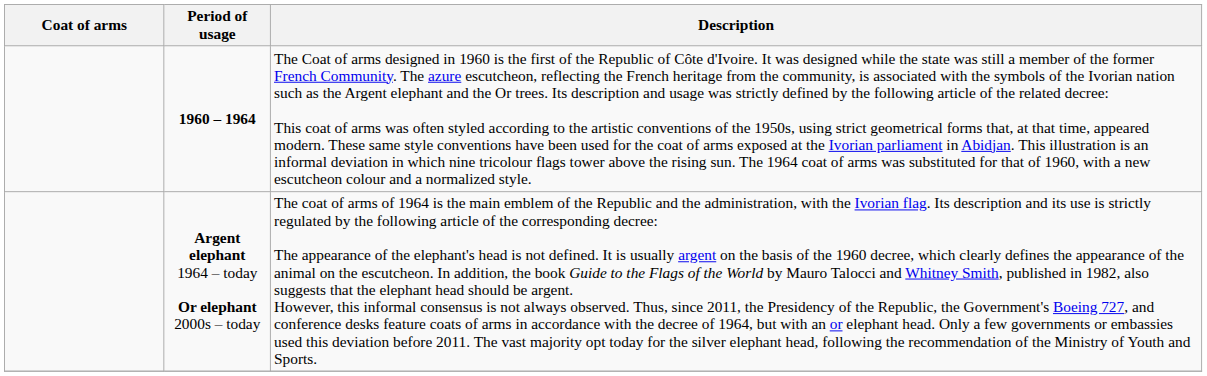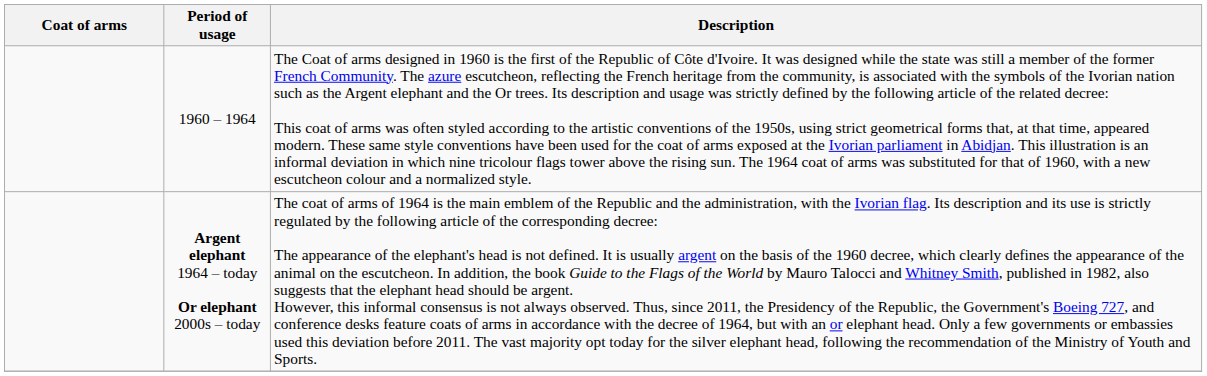(217, 118) bold -> (217, 118) normal
